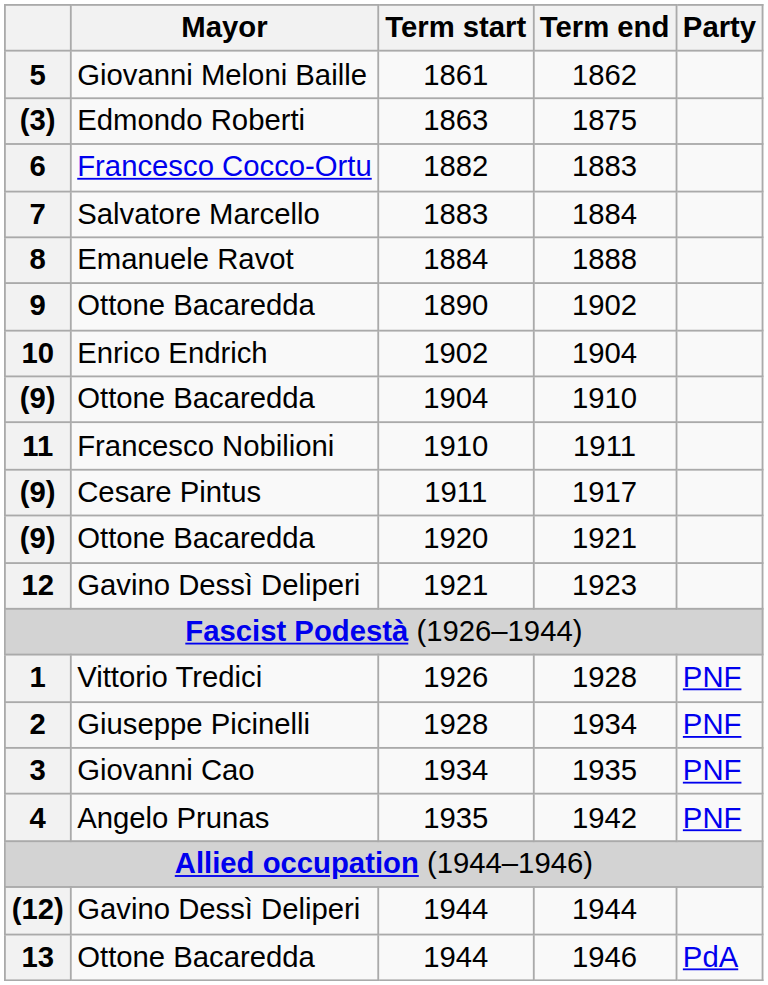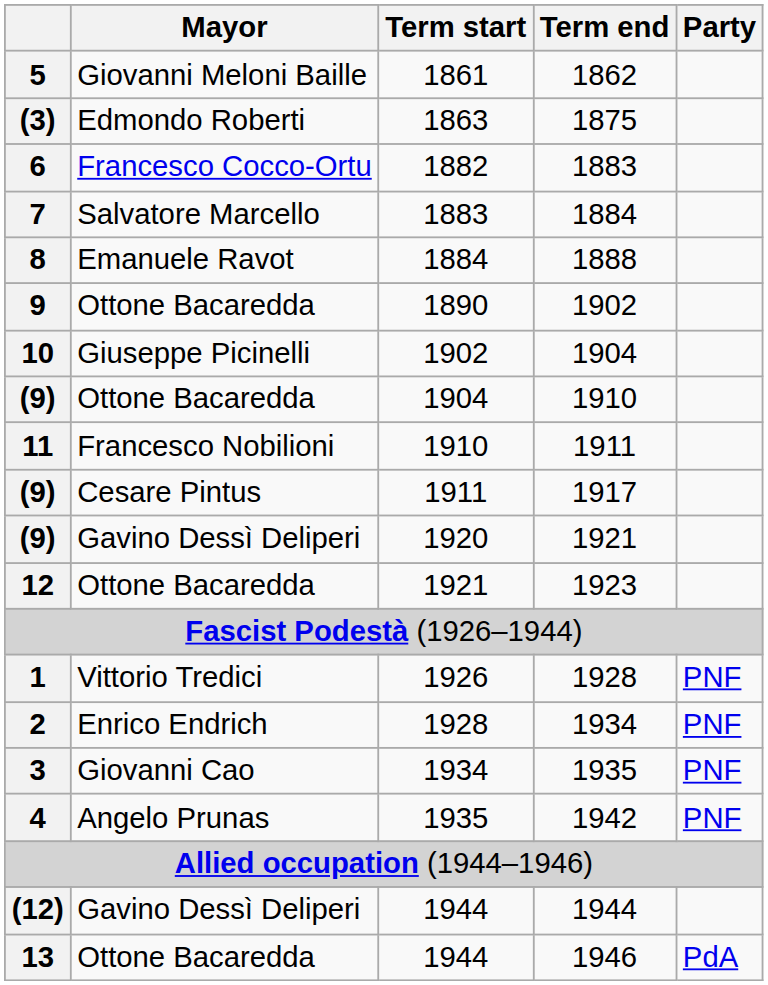(172, 352) Enrico Endrich -> (194, 352) Giuseppe Picinelli
(196, 538) Ottone Bacaredda -> (219, 538) Gavino Dessì Deliperi
(219, 584) Gavino Dessì Deliperi -> (196, 584) Ottone Bacaredda
(194, 724) Giuseppe Picinelli -> (172, 724) Enrico Endrich
